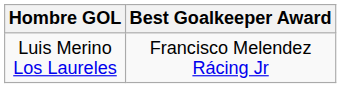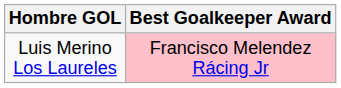(231, 57) no background -> (231, 57) pink background
